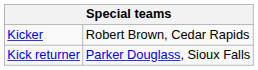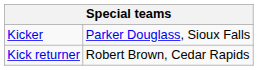(168, 34) Robert Brown, Cedar Rapids -> (168, 34) Parker Douglass, Sioux Falls
(168, 55) Parker Douglass, Sioux Falls -> (168, 55) Robert Brown, Cedar Rapids
